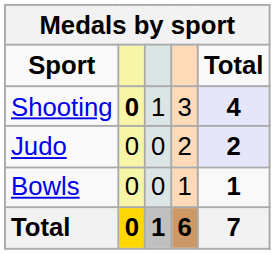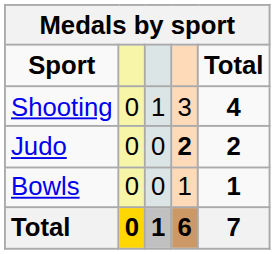(132, 106) bold -> (132, 106) normal
(234, 106) lavender background -> (234, 106) no background
(185, 146) normal -> (185, 146) bold
(234, 146) lavender background -> (234, 146) no background
